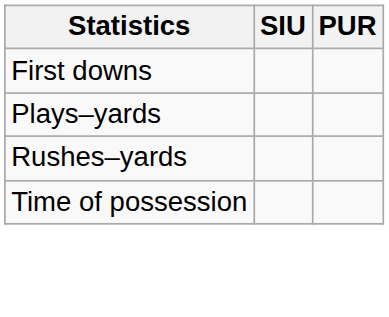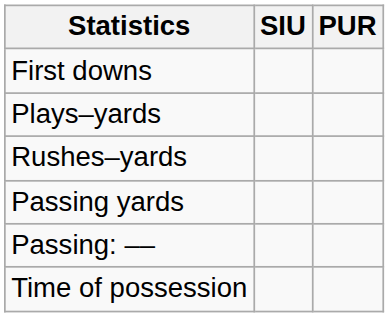+ row: (98, 201)
+ row: (83, 245)
